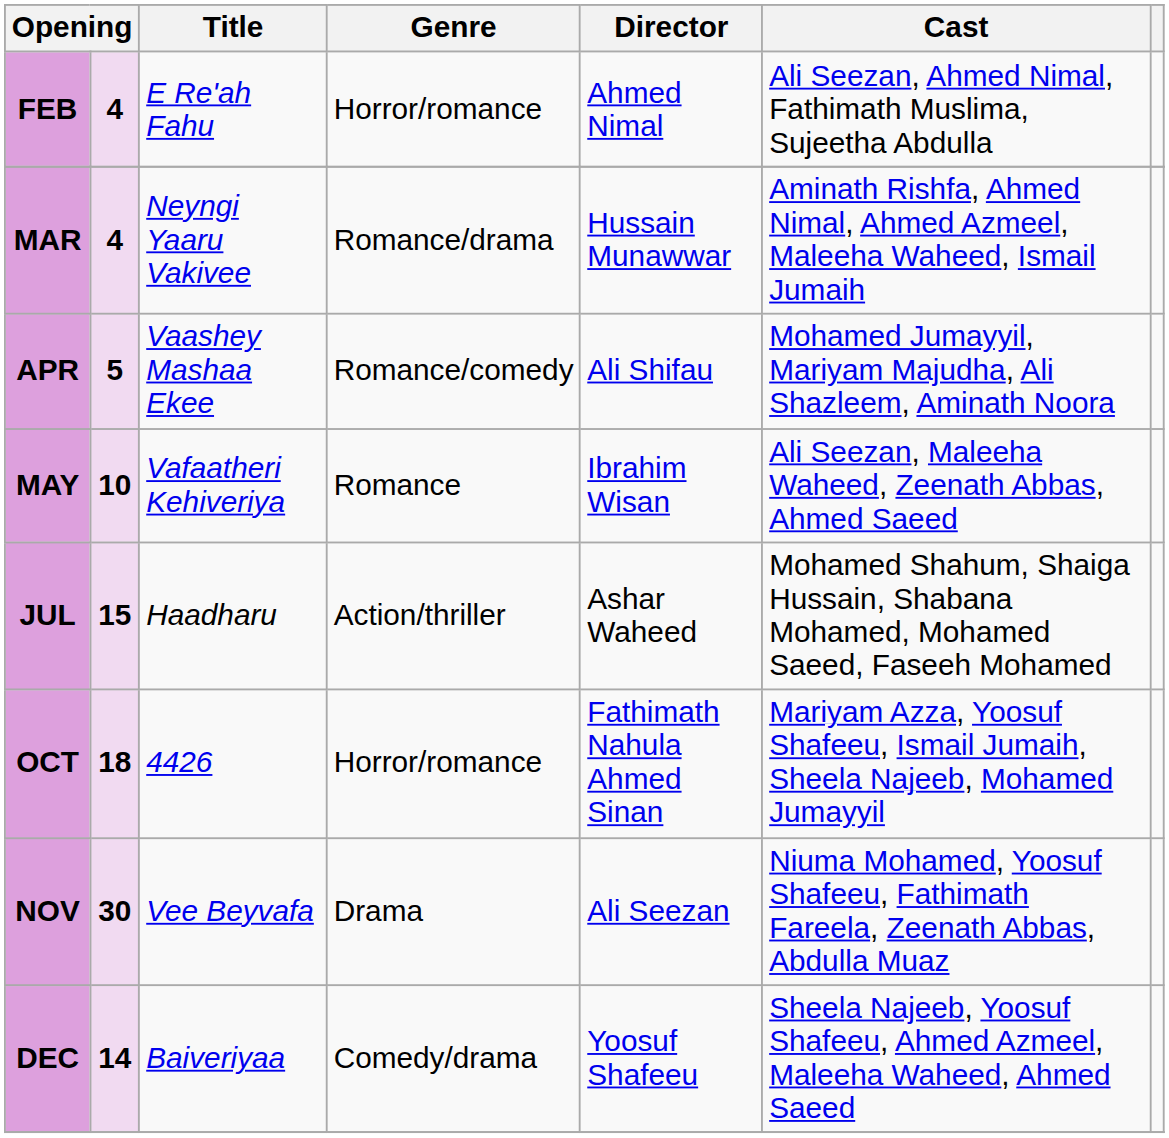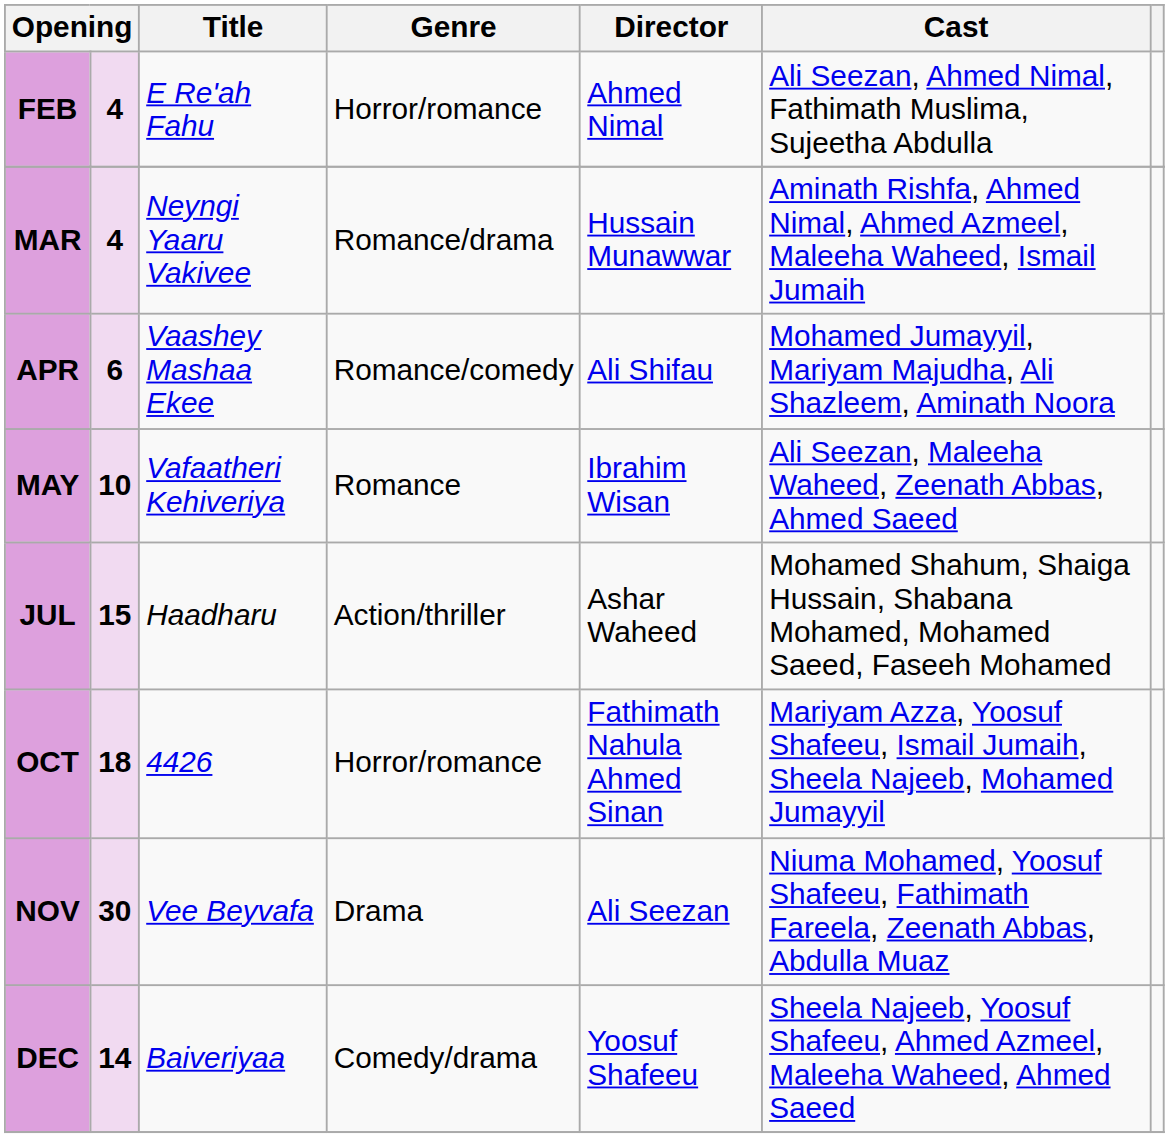(115, 370) 5 -> (115, 370) 6
